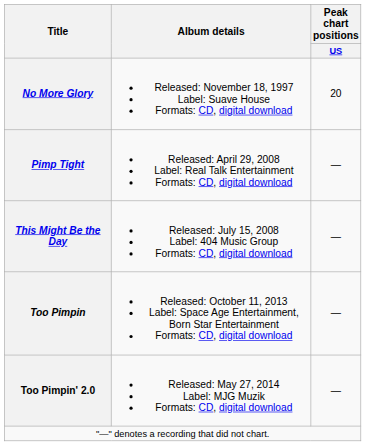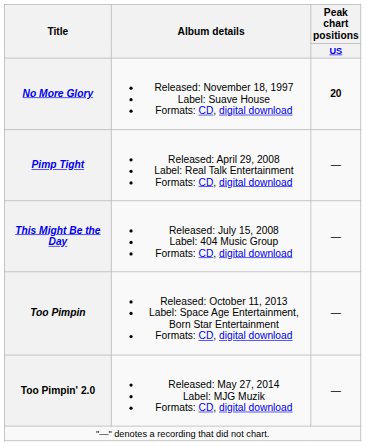(336, 93) normal -> (336, 93) bold
